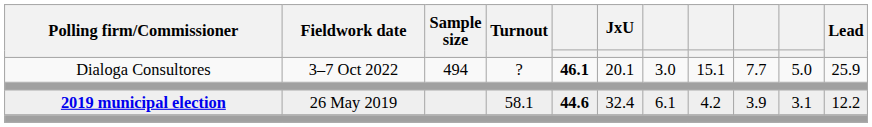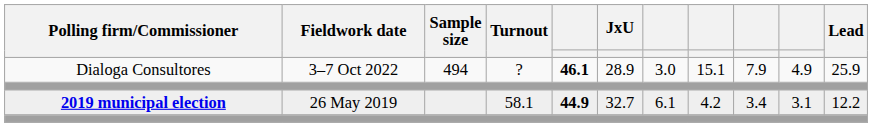(620, 70) 20.1 -> (620, 70) 28.9
(756, 70) 7.7 -> (756, 70) 7.9
(802, 70) 5.0 -> (802, 70) 4.9
(575, 102) 44.6 -> (575, 102) 44.9
(620, 102) 32.4 -> (620, 102) 32.7
(756, 102) 3.9 -> (756, 102) 3.4
